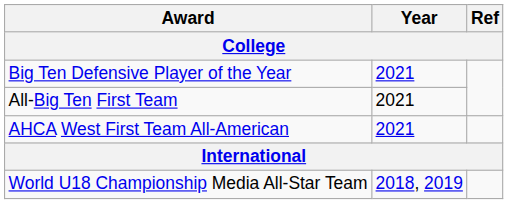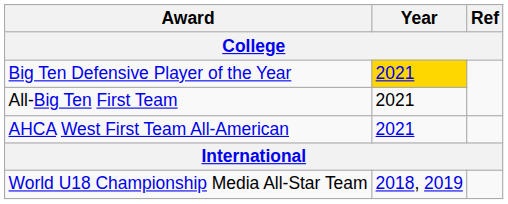(395, 73) no background -> (395, 73) gold background
